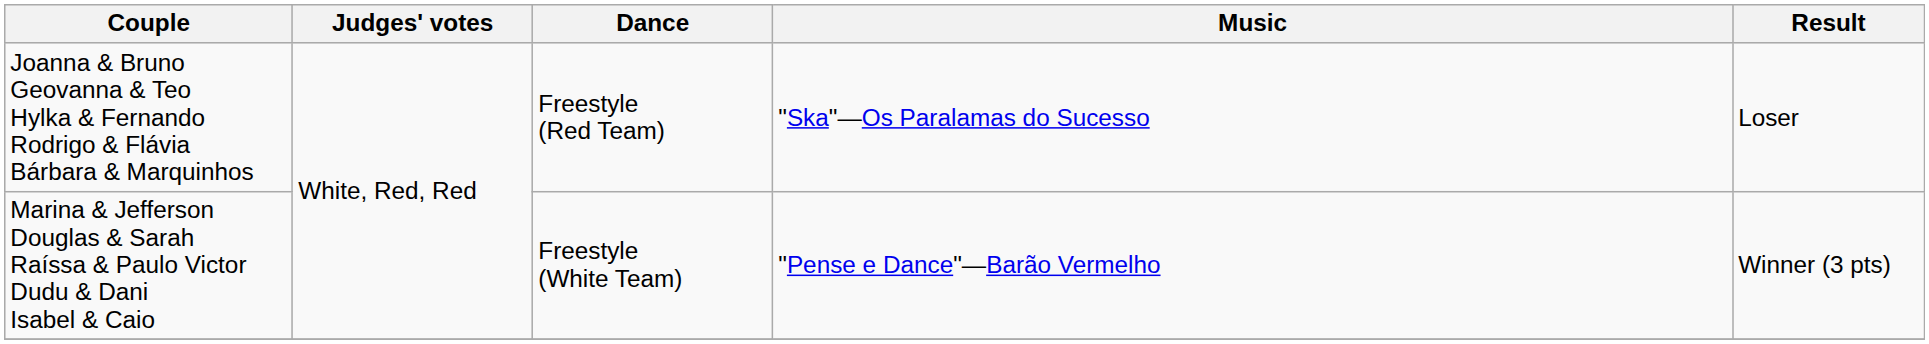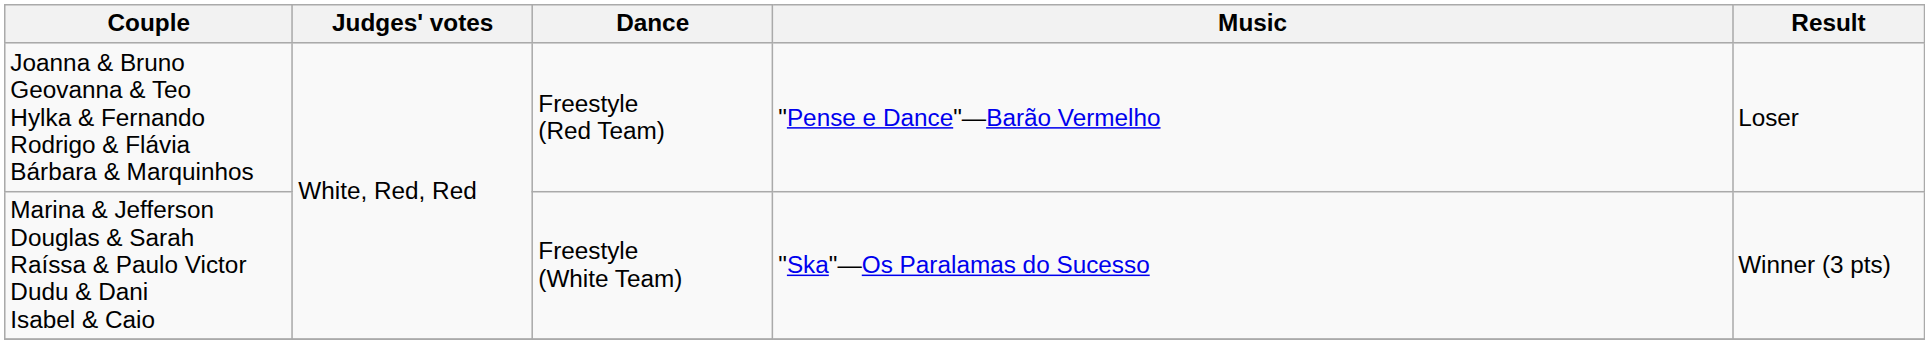(964, 117) "Ska"—Os Paralamas do Sucesso -> (969, 117) "Pense e Dance"—Barão Vermelho
(969, 265) "Pense e Dance"—Barão Vermelho -> (964, 265) "Ska"—Os Paralamas do Sucesso
